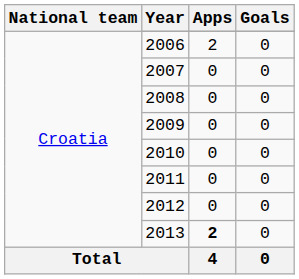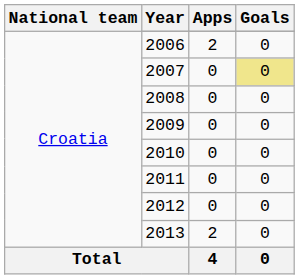(265, 72) no background -> (265, 72) khaki background
(213, 233) bold -> (213, 233) normal
